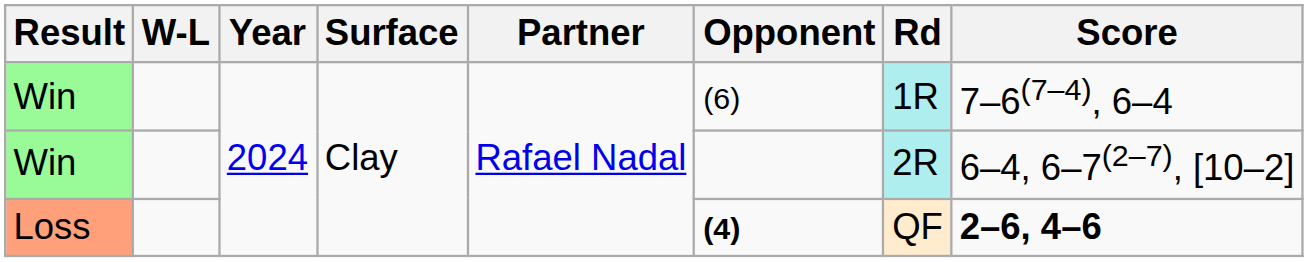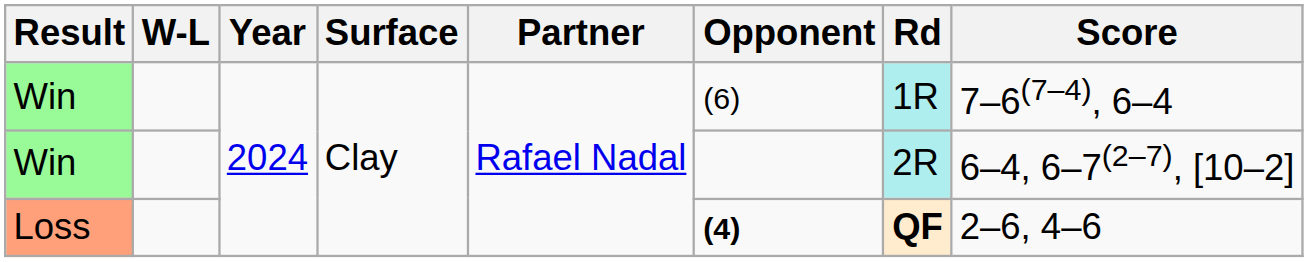(918, 226) normal -> (918, 226) bold
(1031, 226) bold -> (1031, 226) normal
